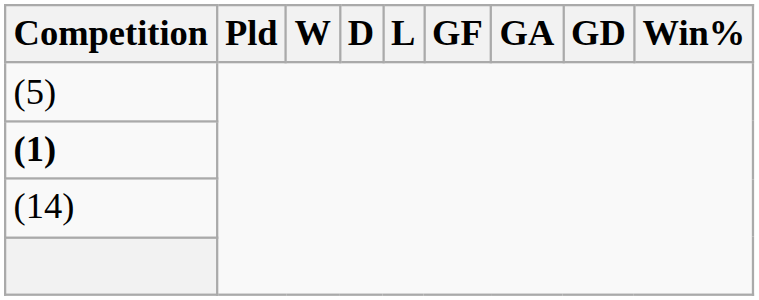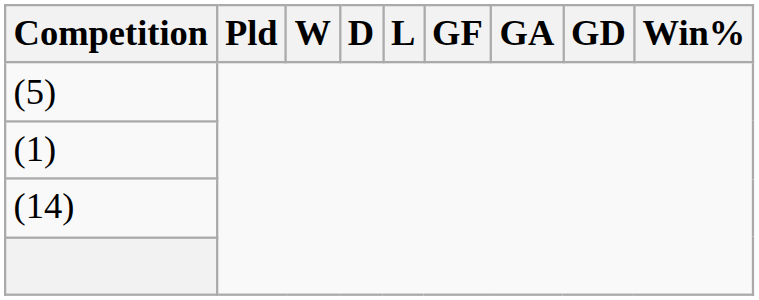(35, 149) bold -> (35, 149) normal
